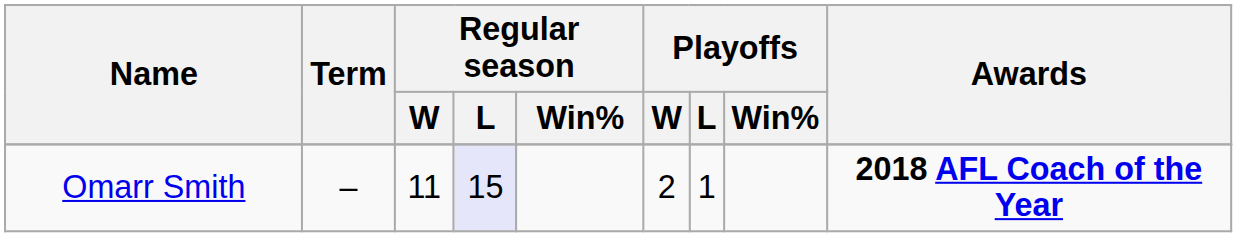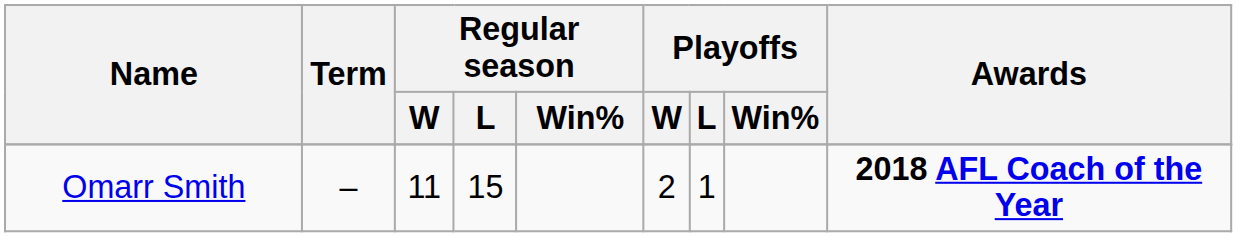(486, 187) lavender background -> (486, 187) no background
